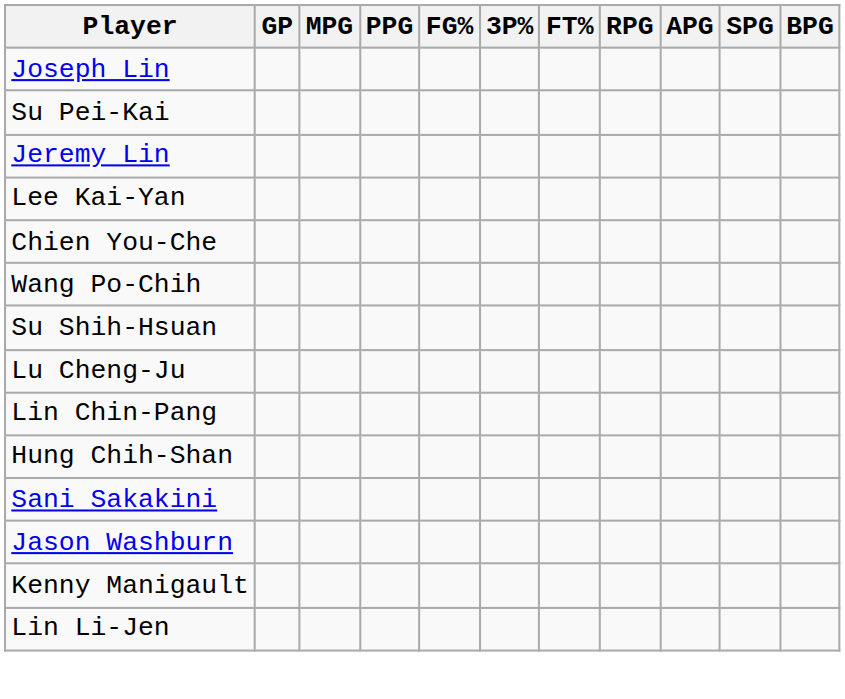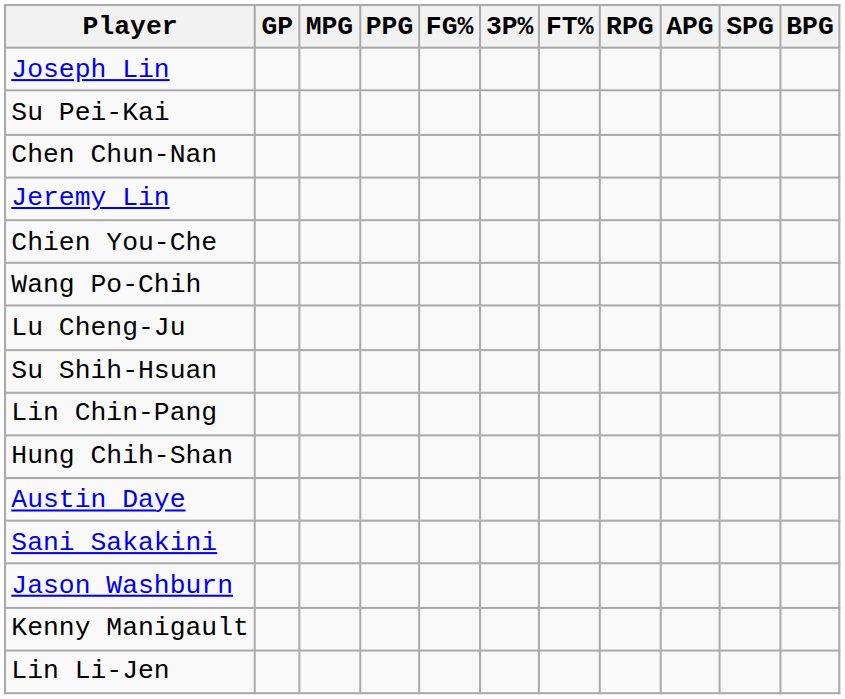+ row: (114, 156)
- row: (98, 199)
rows swapped: (98, 371) <-> (114, 328)
+ row: (98, 500)
